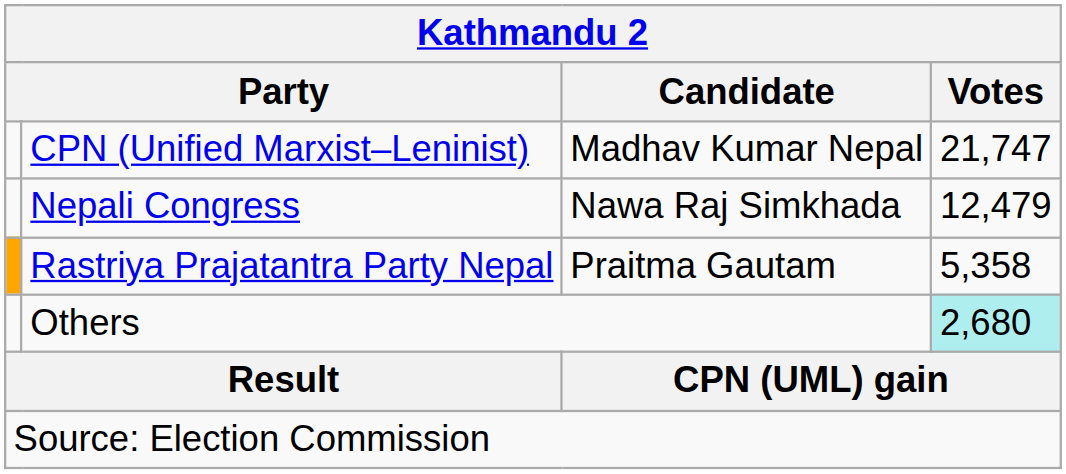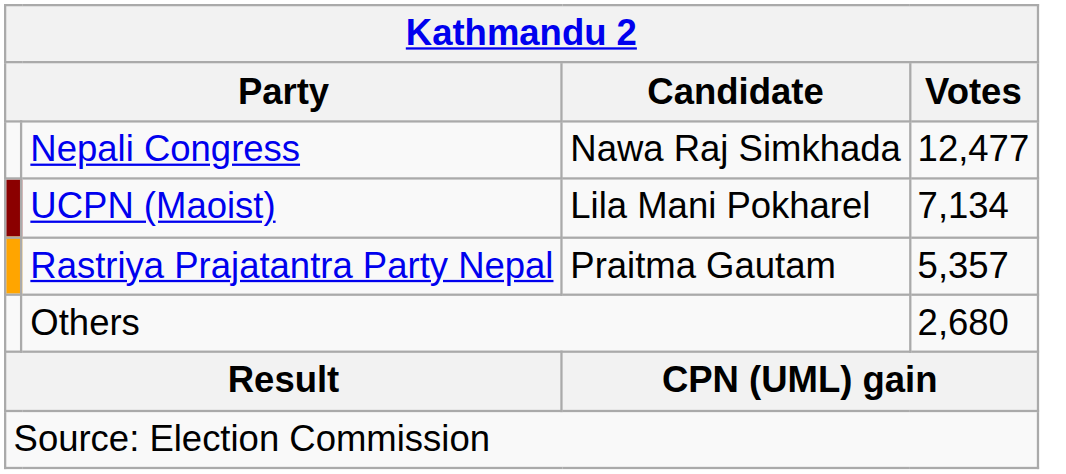- row: (280, 149)
(996, 206) 12,479 -> (973, 149) 12,477
+ row: (153, 206)
(986, 264) 5,358 -> (963, 264) 5,357
(986, 322) paleturquoise background -> (963, 322) no background
